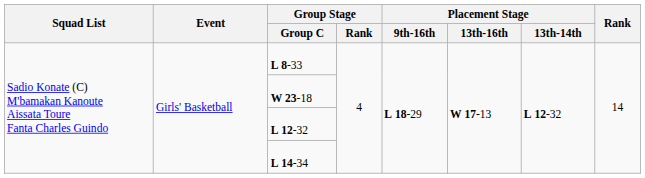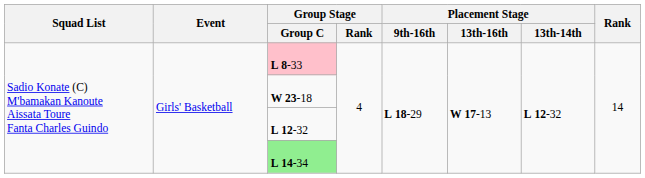(286, 65) no background -> (286, 65) pink background
(289, 163) no background -> (289, 163) lightgreen background
